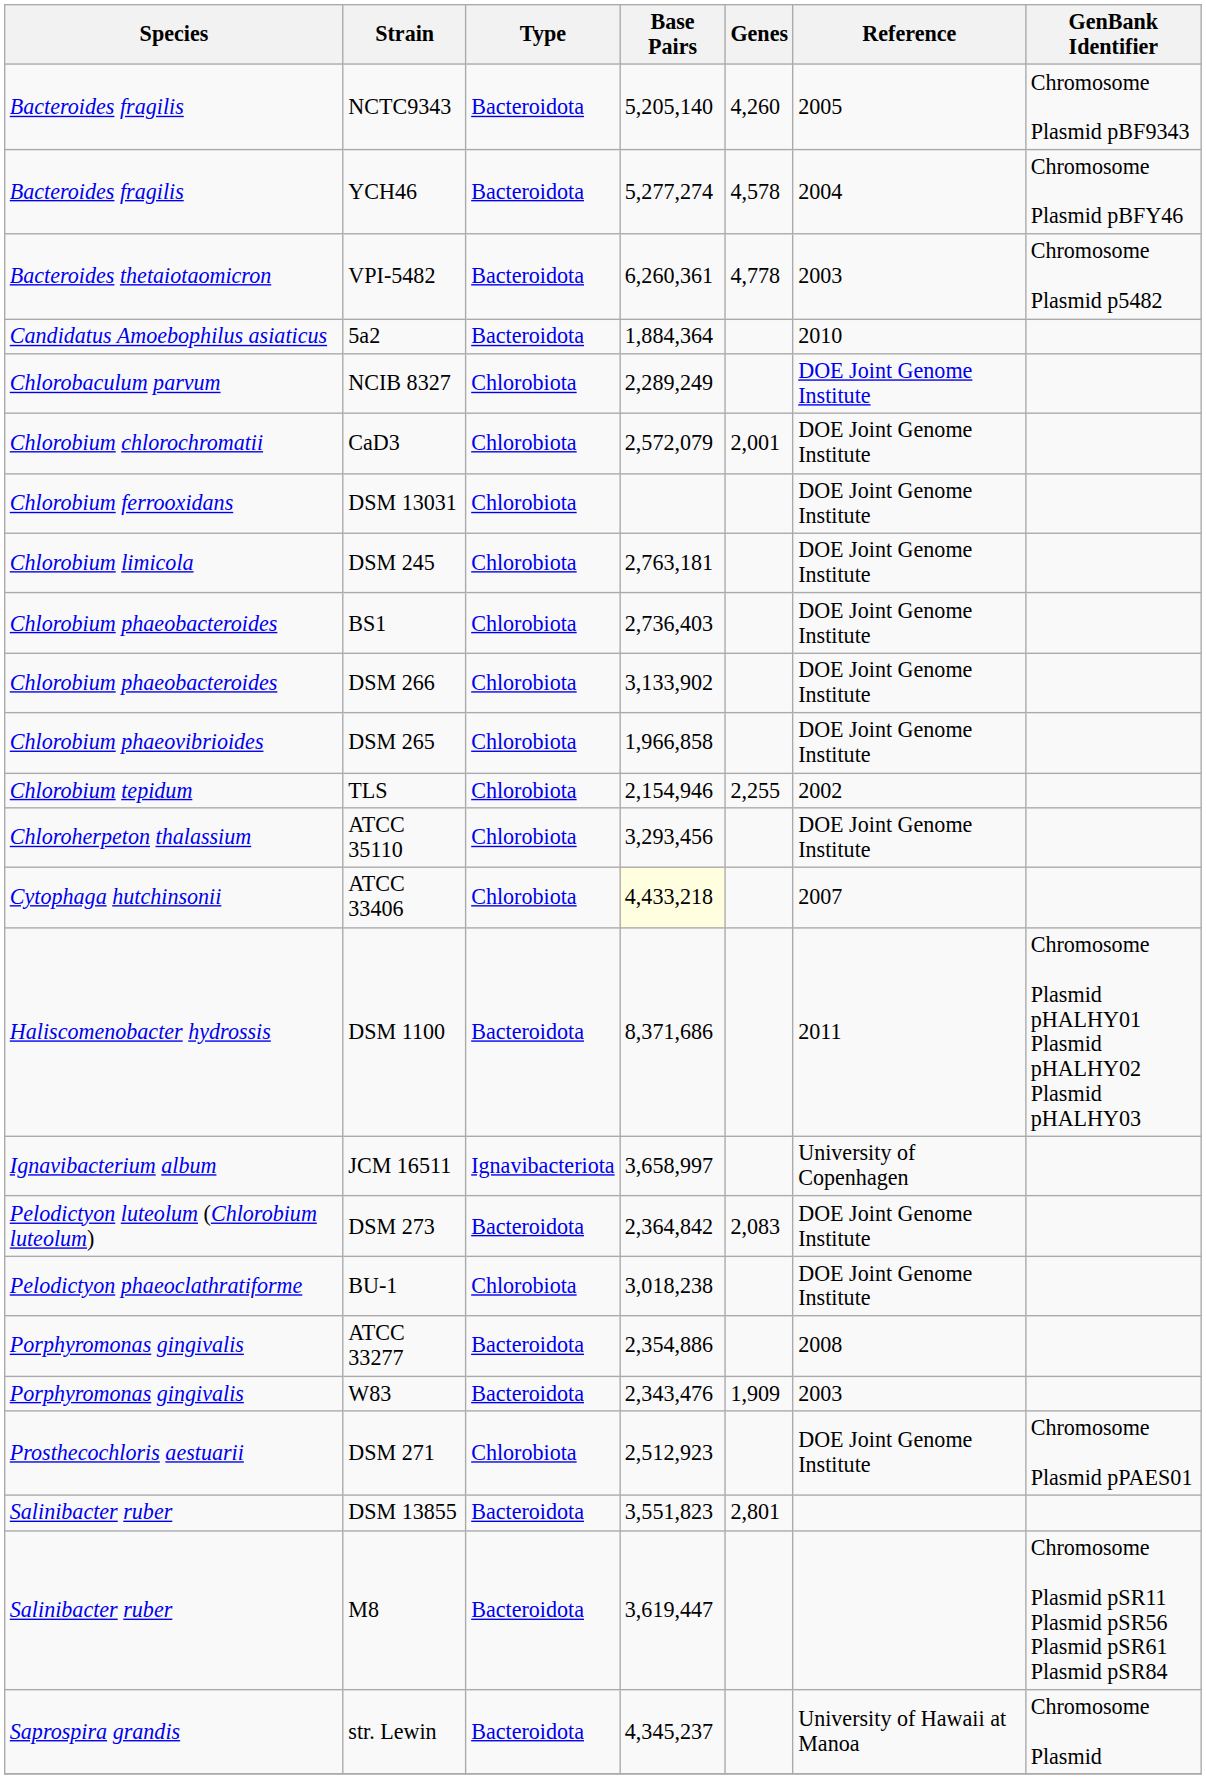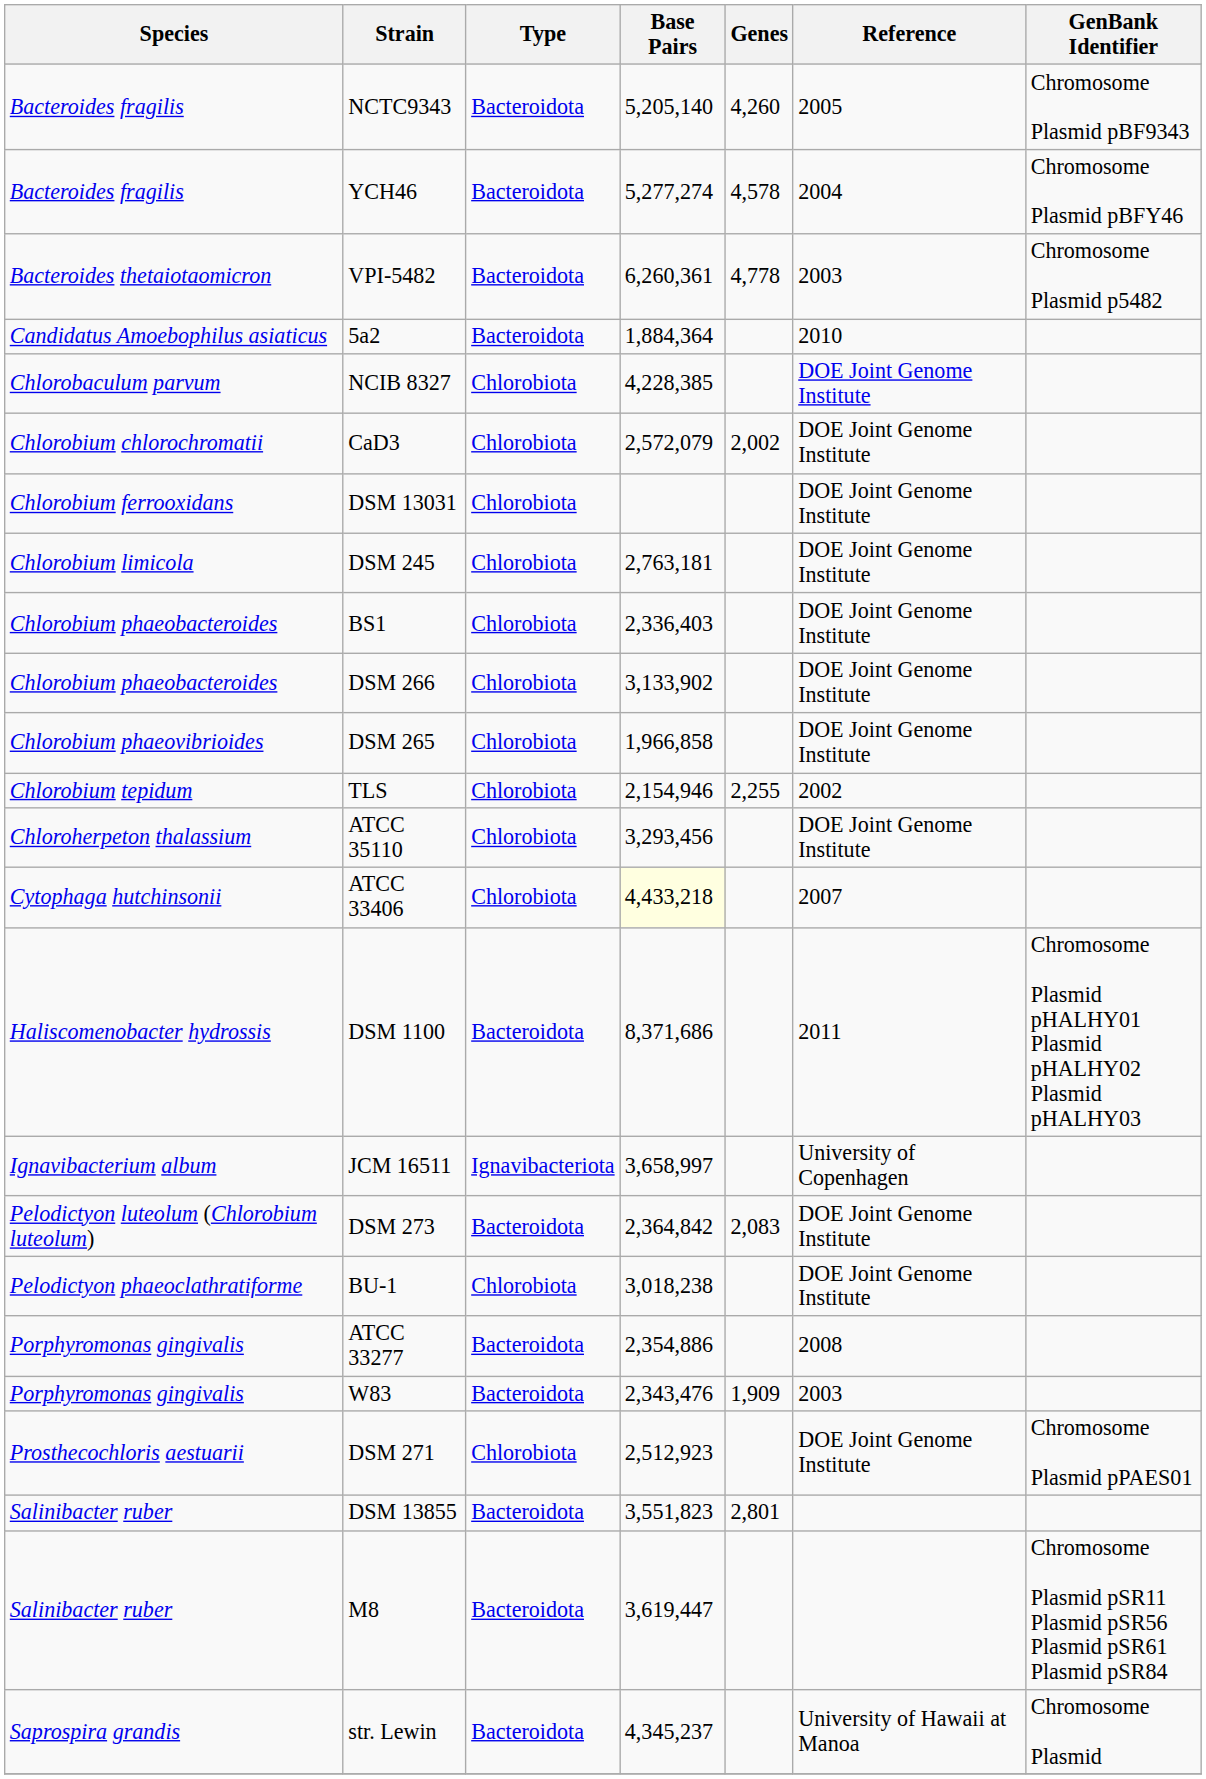(669, 383) 2,289,249 -> (669, 383) 4,228,385
(755, 443) 2,001 -> (755, 443) 2,002
(669, 622) 2,736,403 -> (669, 622) 2,336,403
